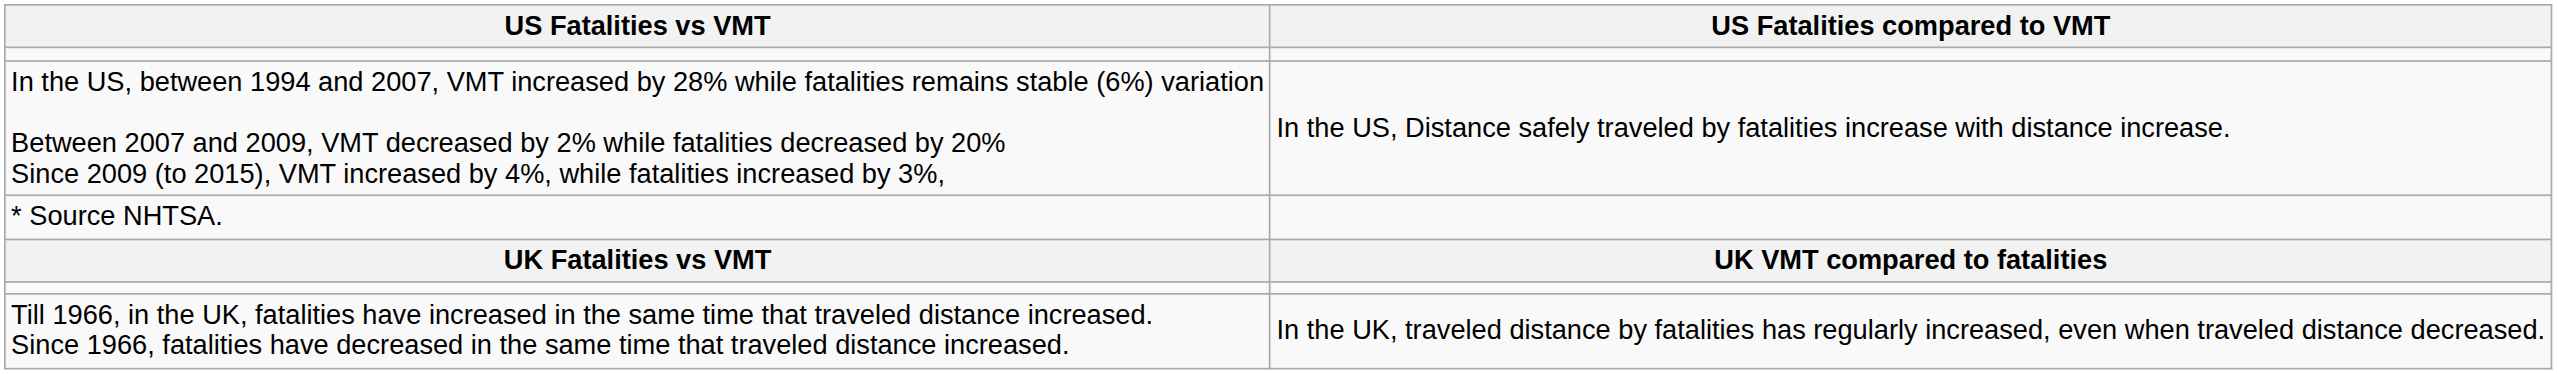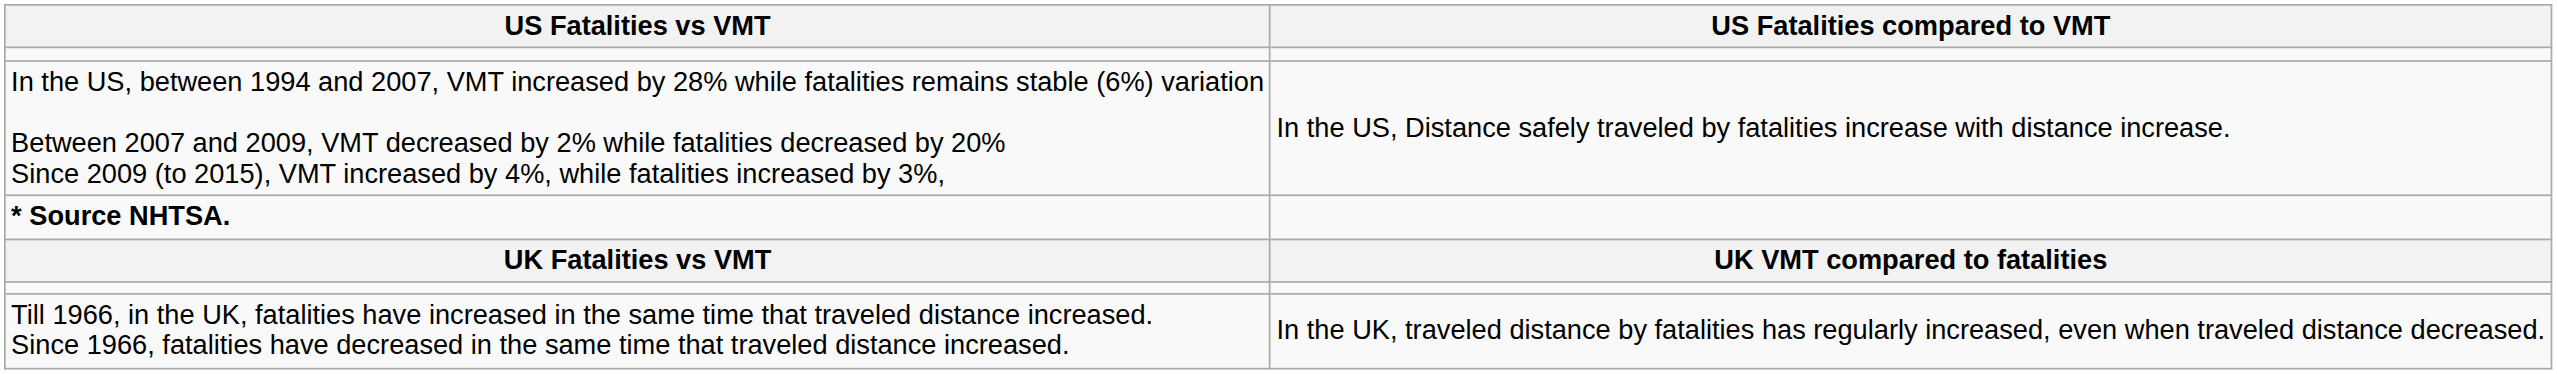(117, 216) normal -> (121, 216) bold
